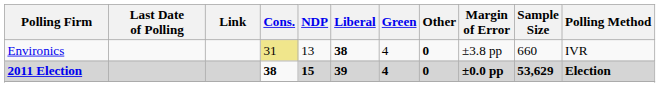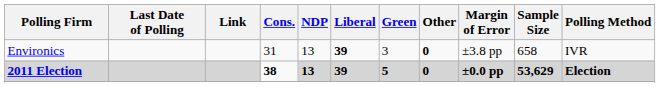(270, 50) khaki background -> (270, 50) no background
(341, 50) 38 -> (341, 50) 39
(385, 50) 4 -> (385, 50) 3
(527, 50) 660 -> (527, 50) 658
(308, 71) 15 -> (308, 71) 13
(385, 71) 4 -> (385, 71) 5
